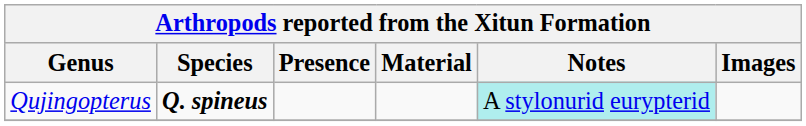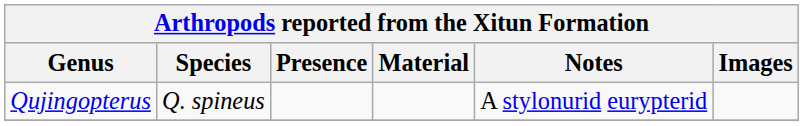(215, 100) bold -> (213, 100) normal
(597, 100) paleturquoise background -> (594, 100) no background
